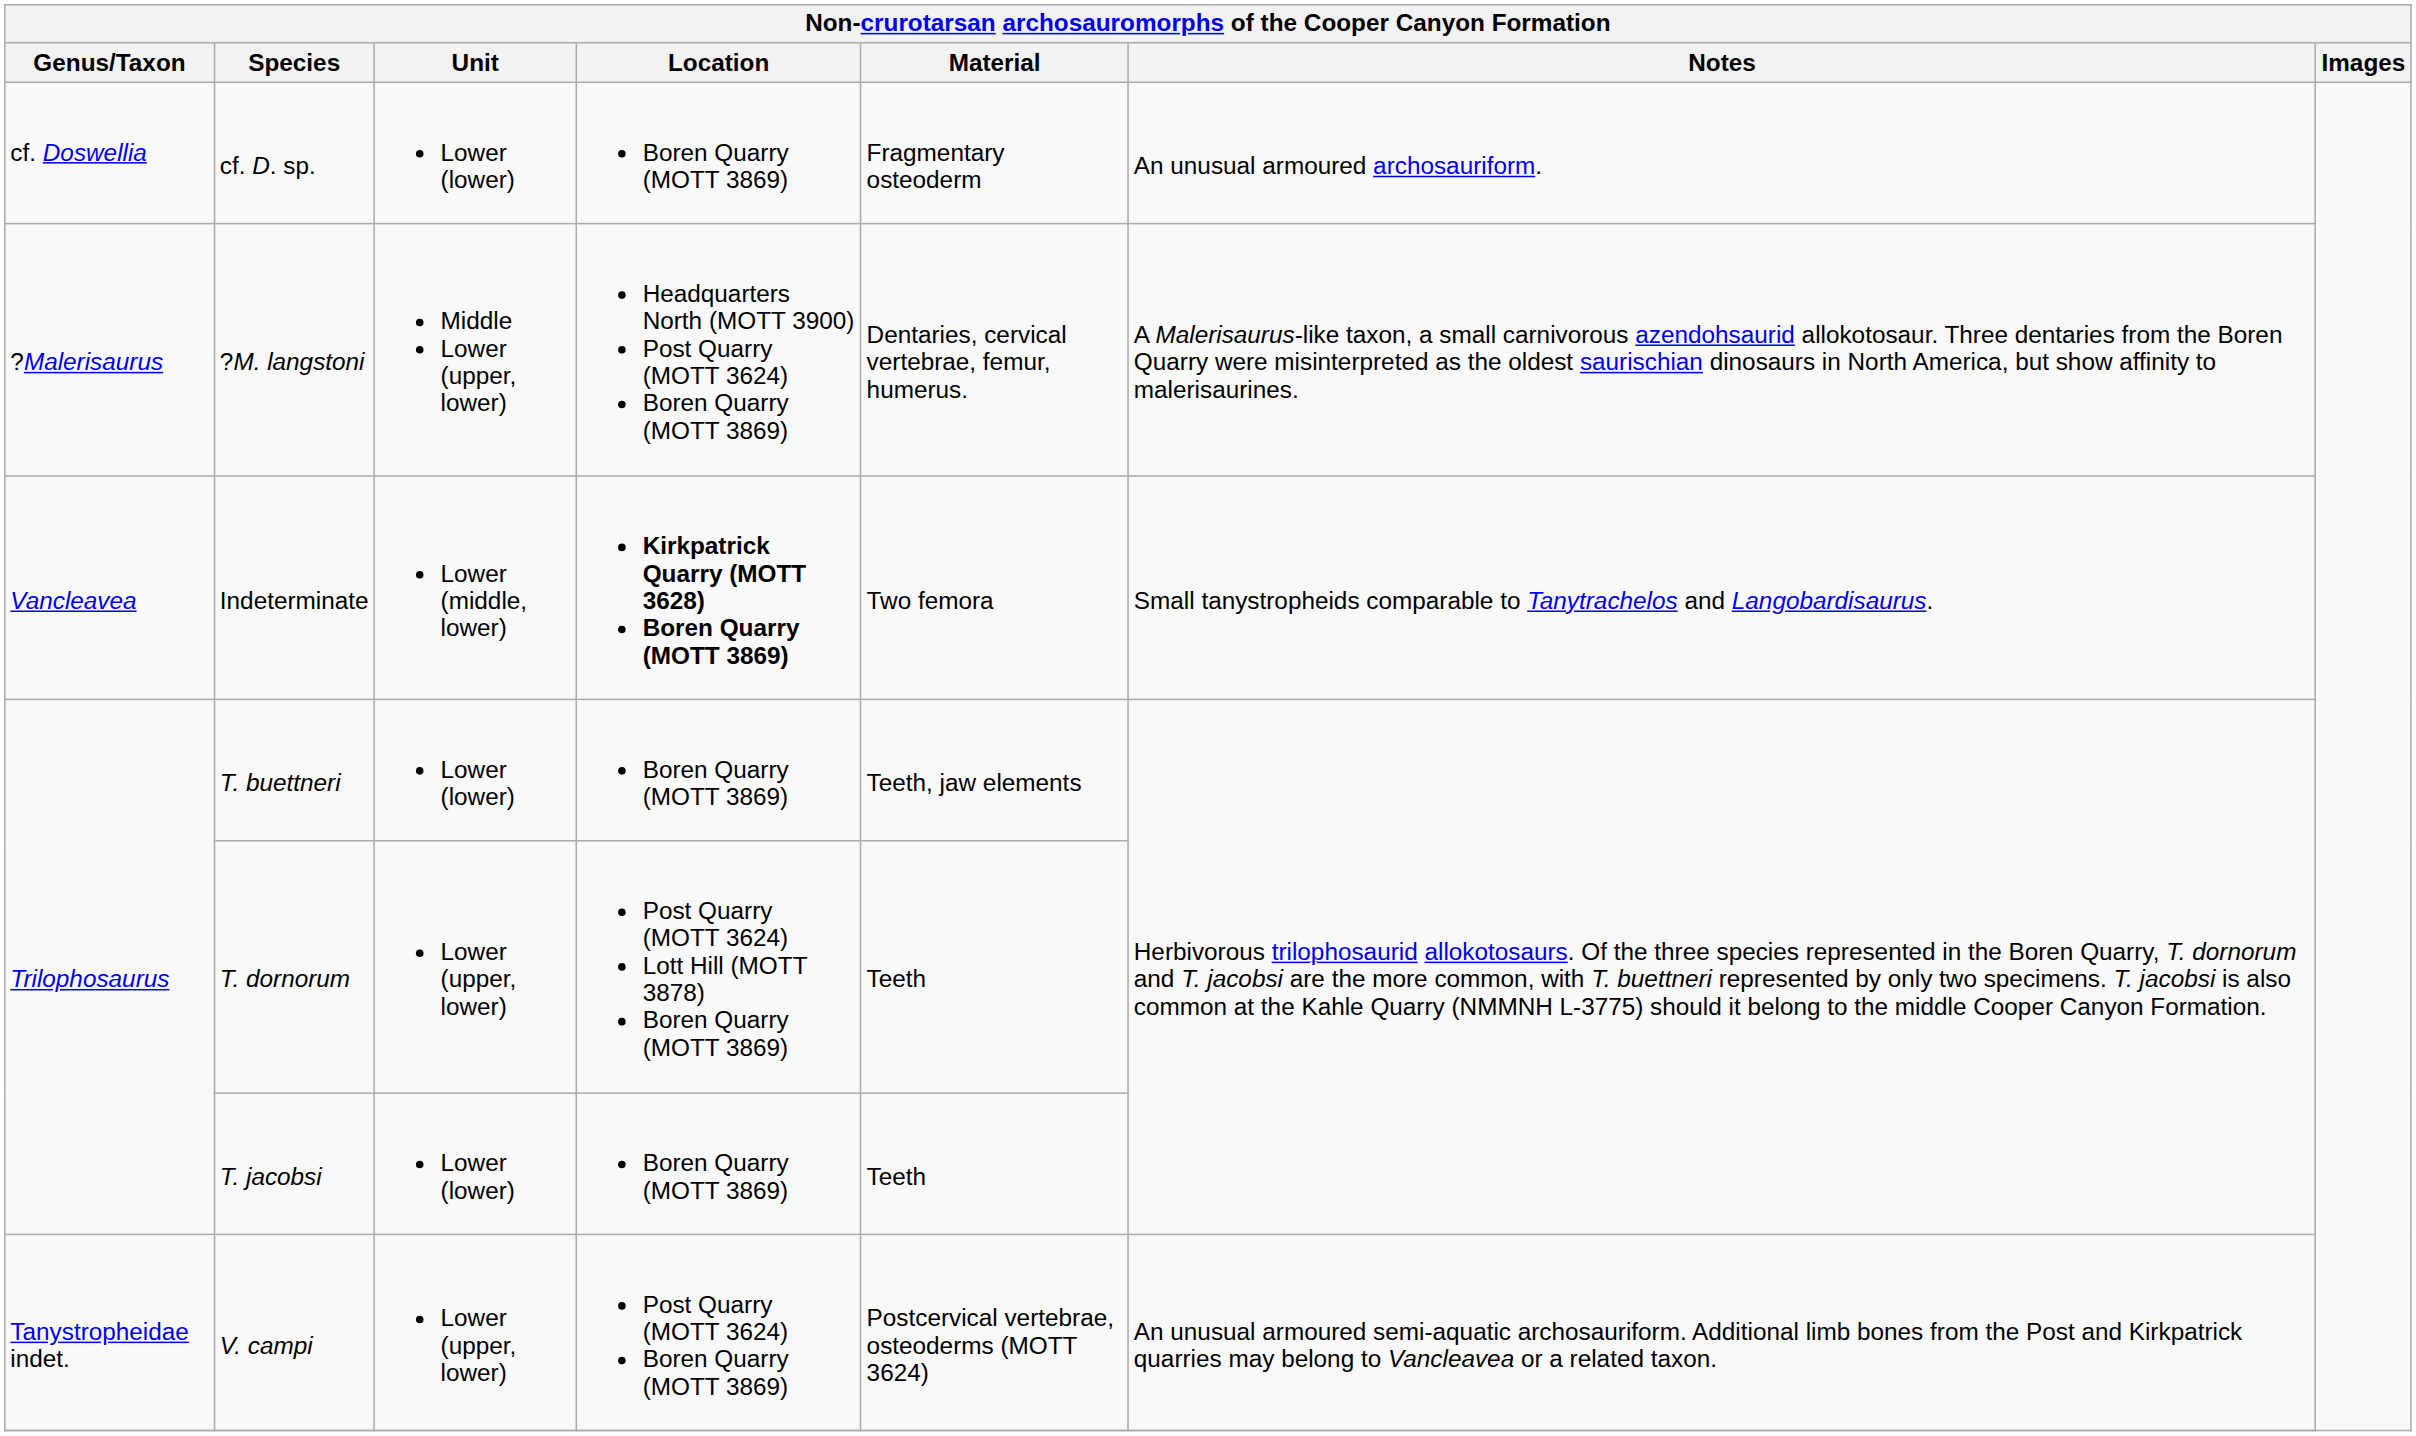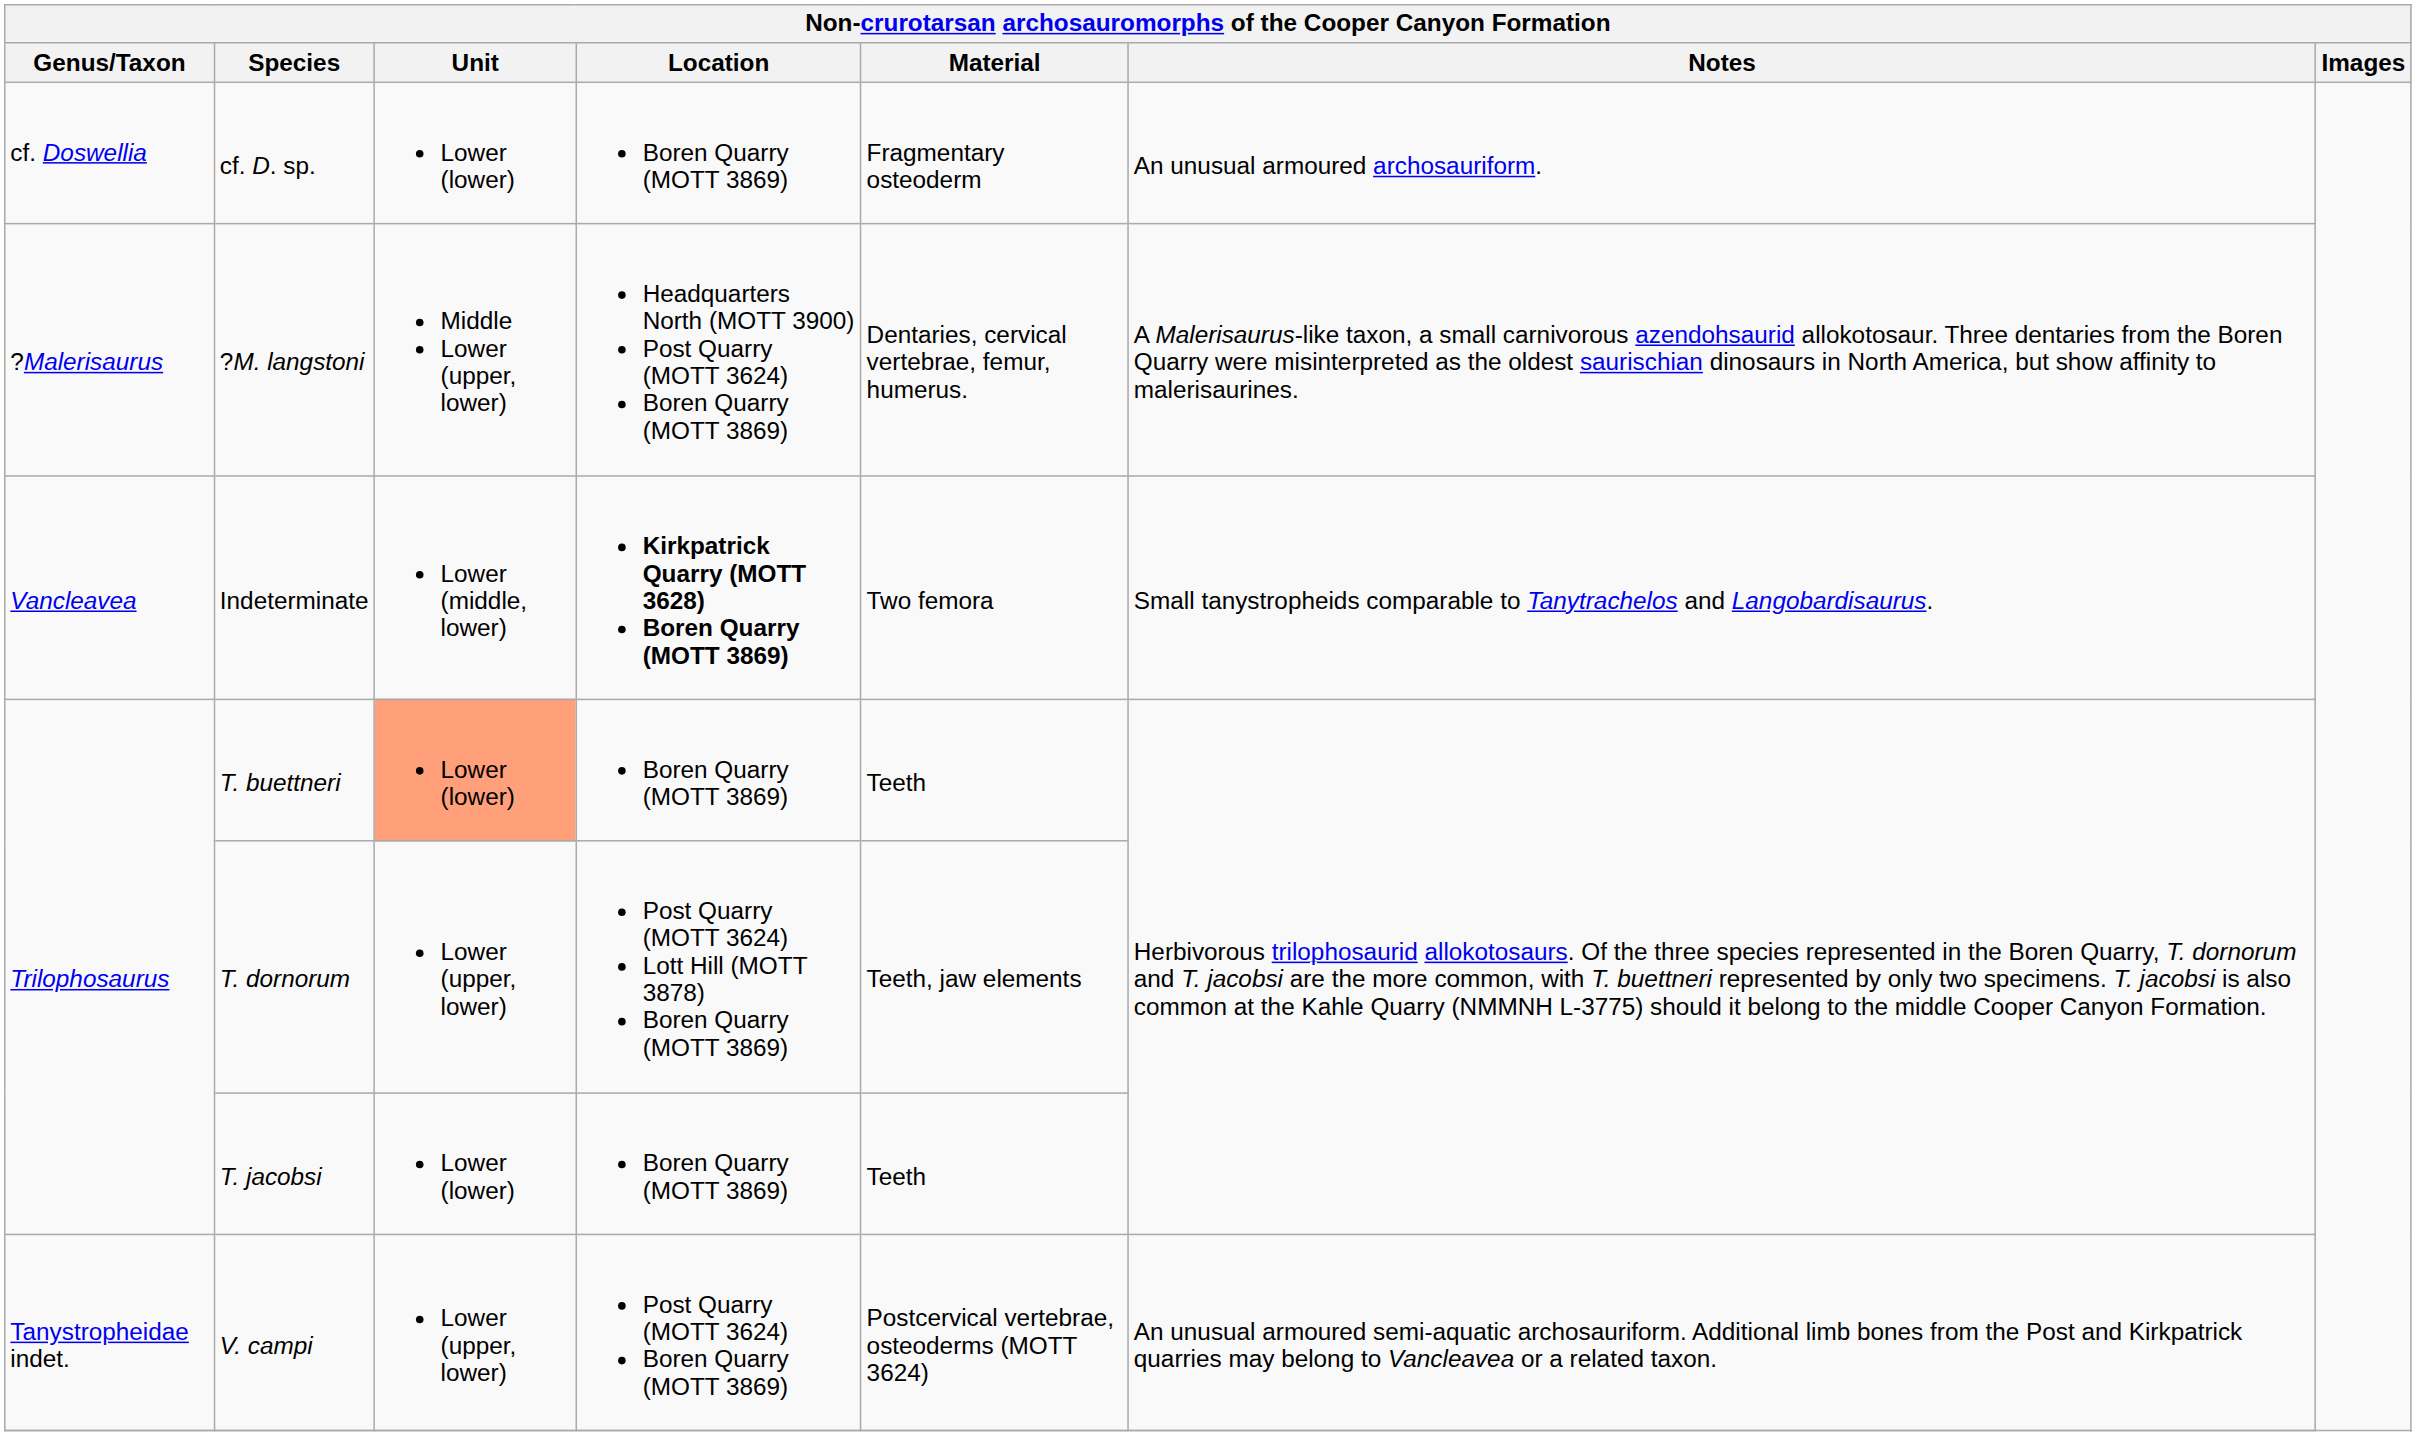(475, 784) no background -> (475, 784) lightsalmon background
(974, 783) Teeth, jaw elements -> (896, 783) Teeth
(896, 980) Teeth -> (974, 980) Teeth, jaw elements
